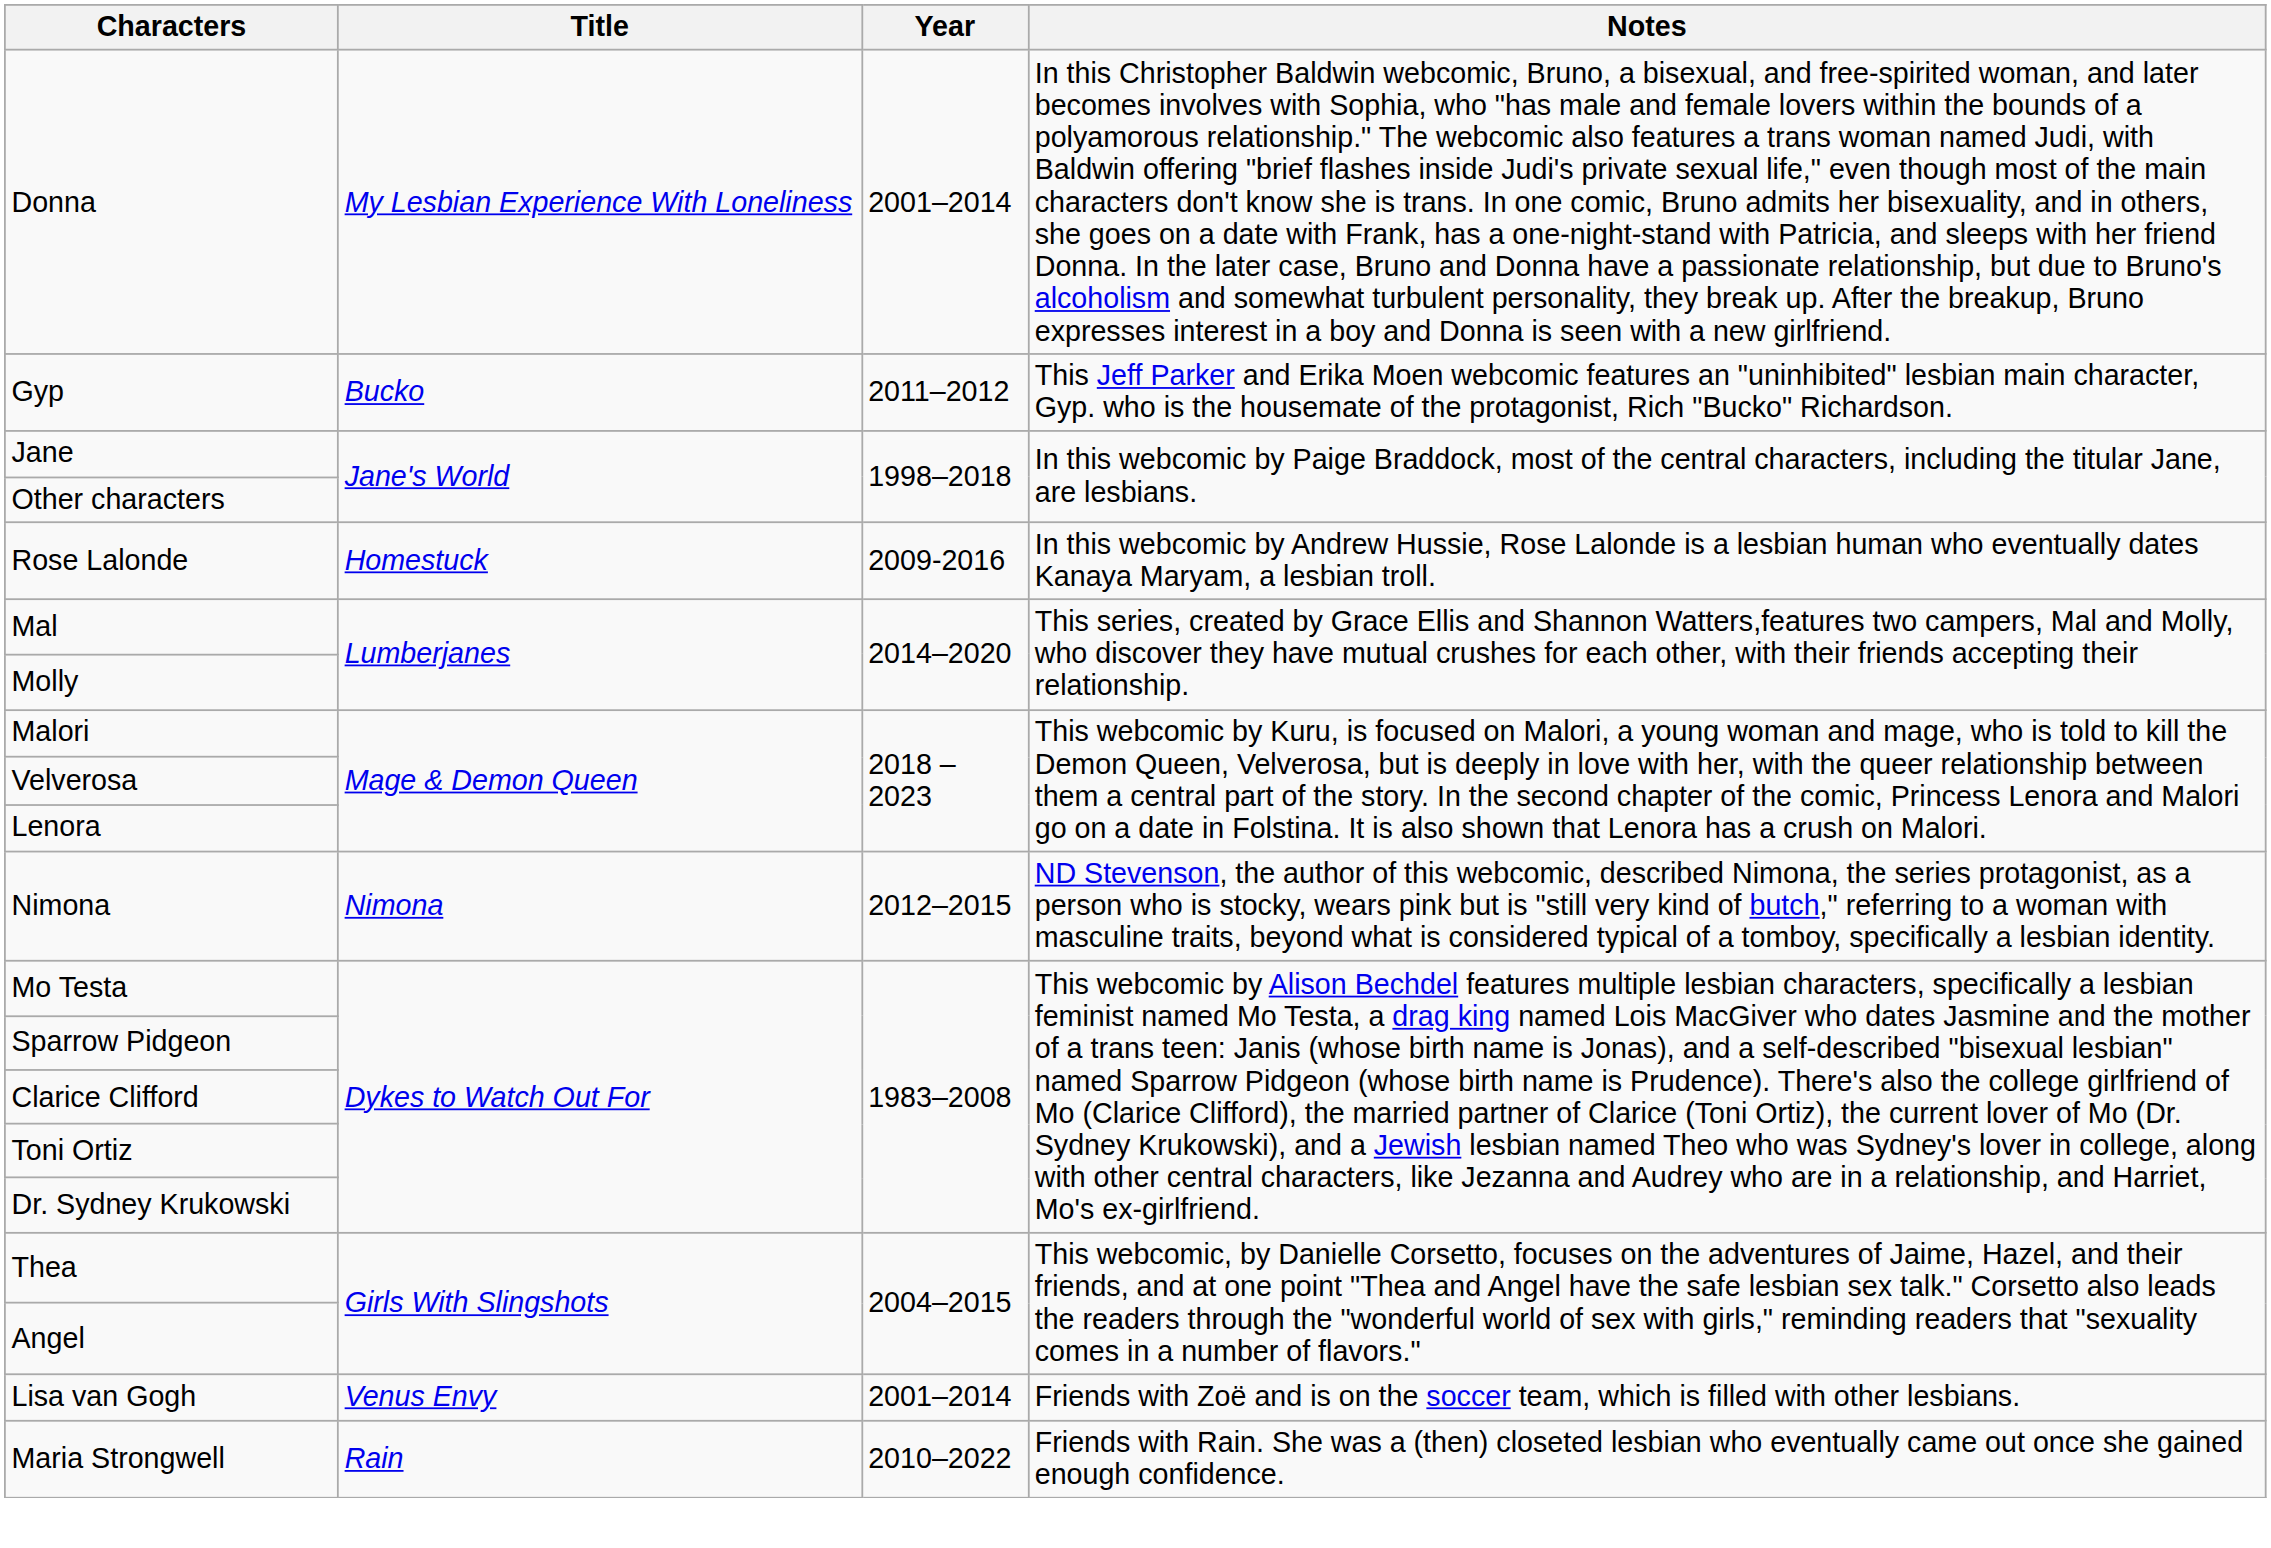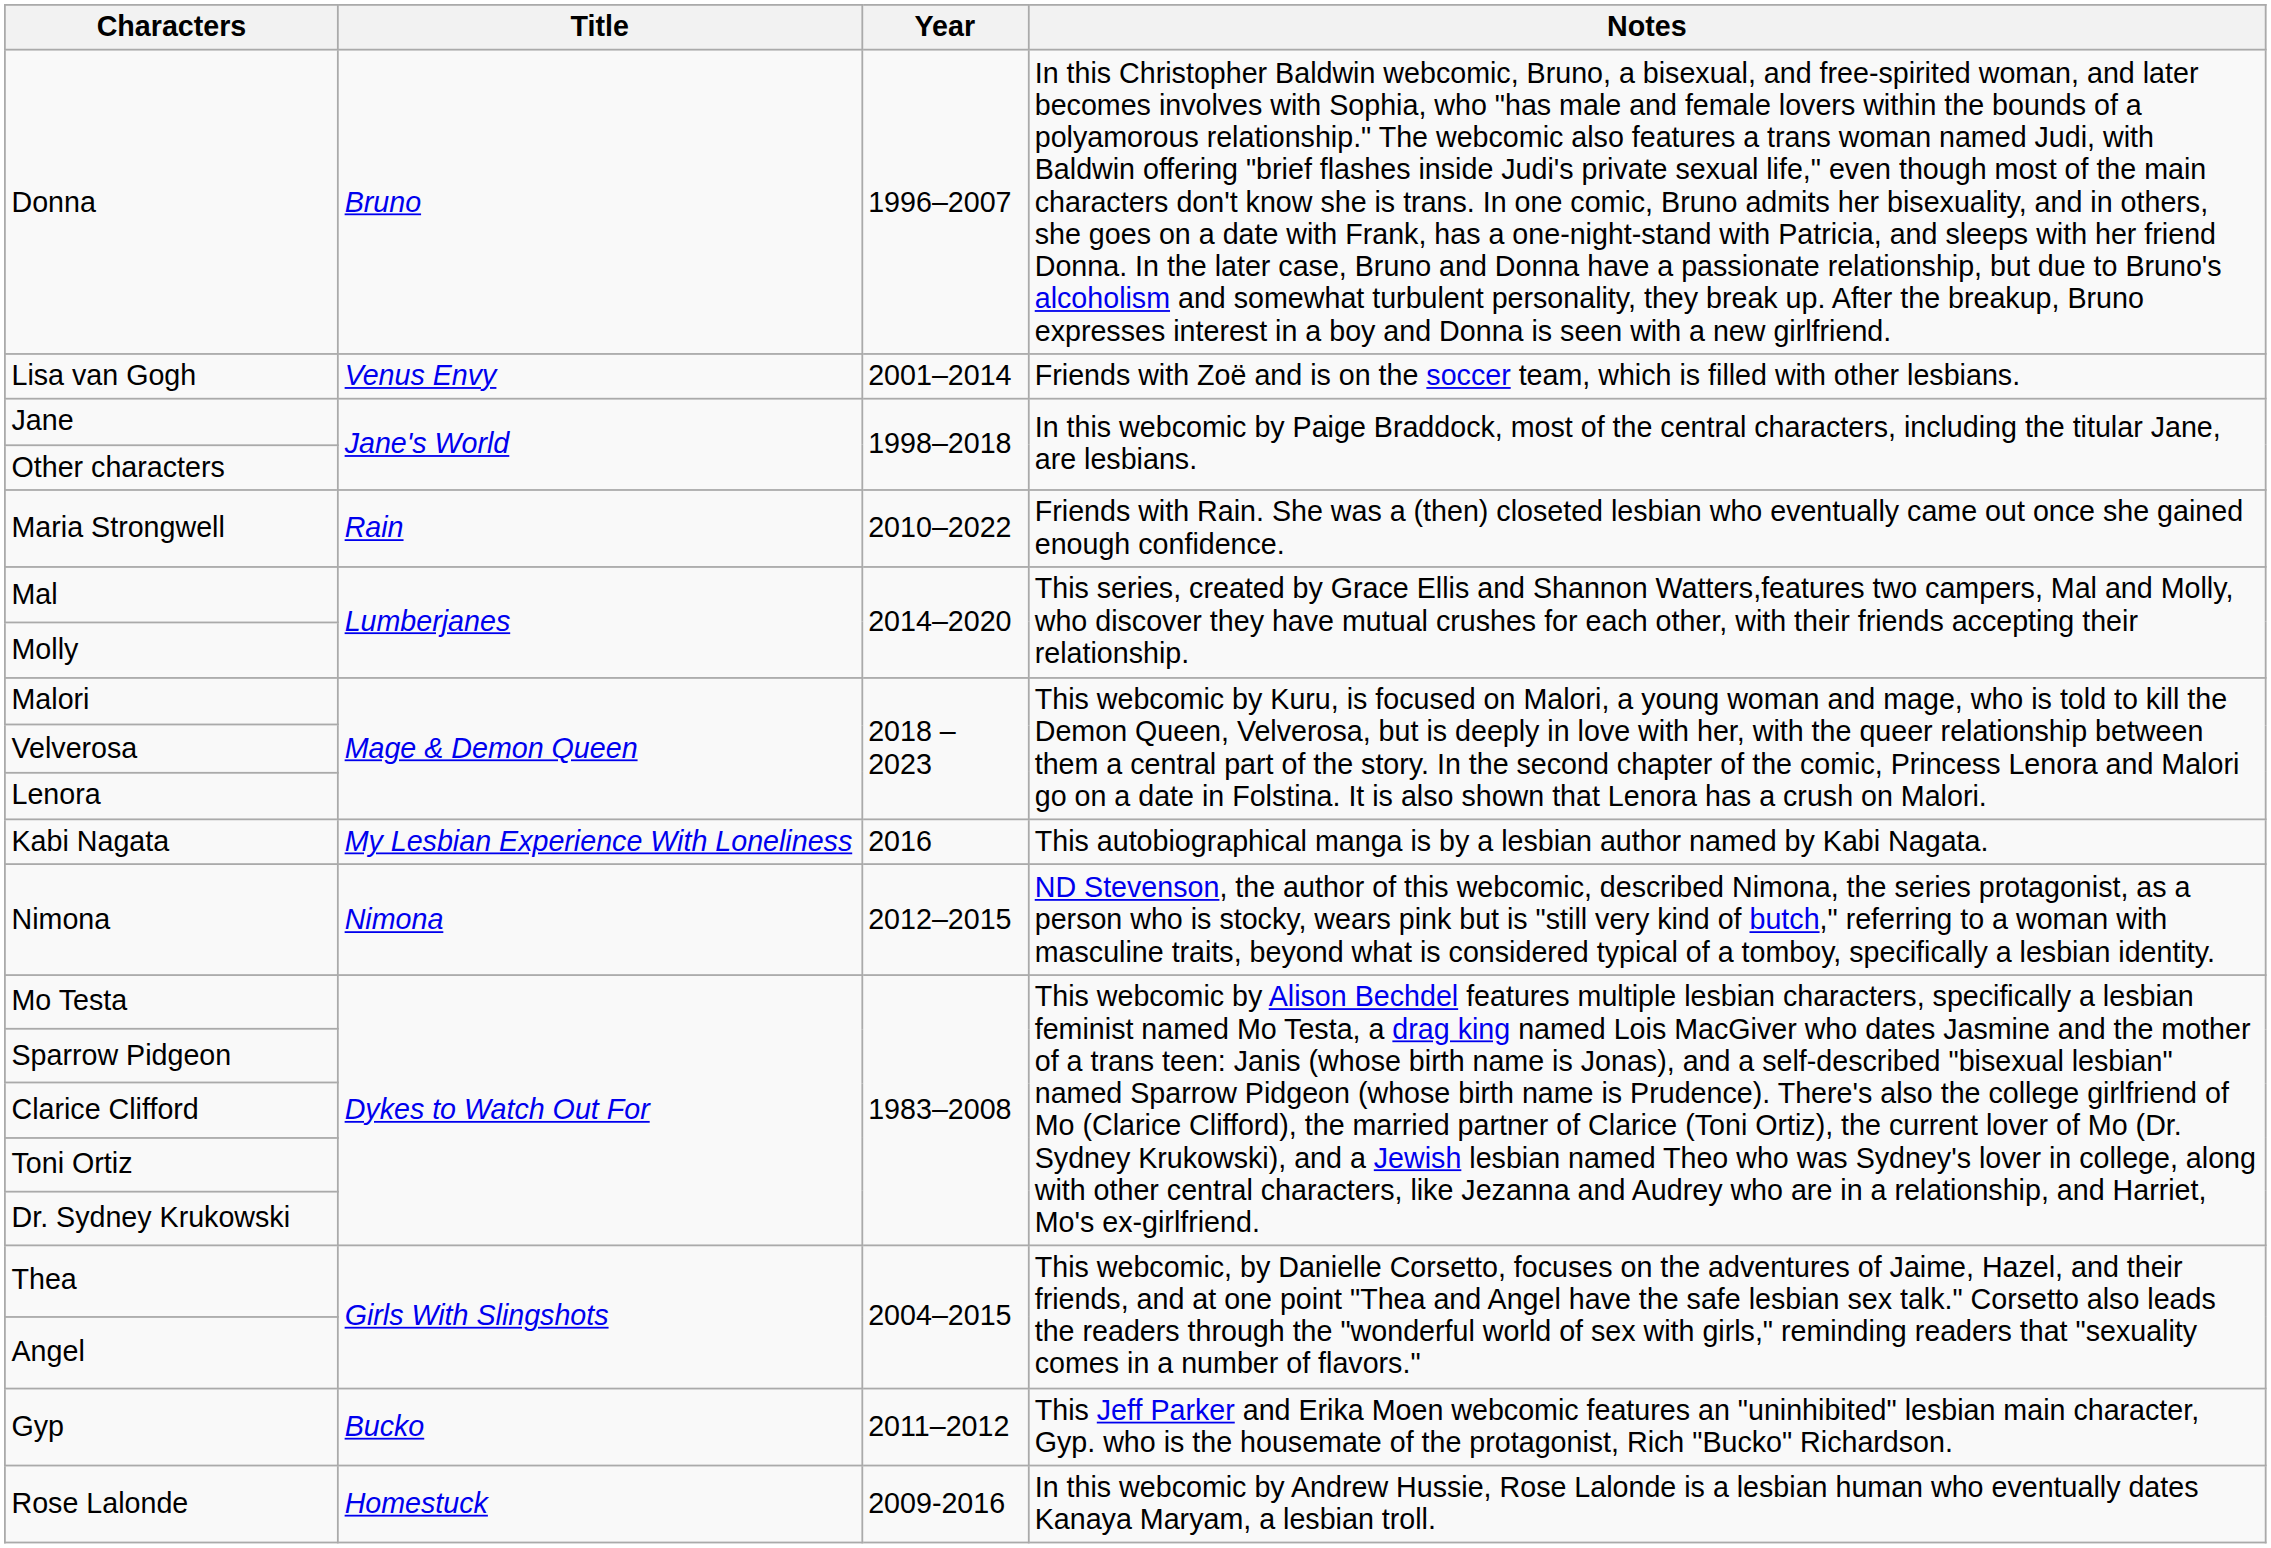(598, 201) My Lesbian Experience With Loneliness -> (383, 201) Bruno
(940, 201) 2001–2014 -> (940, 201) 1996–2007
rows swapped: (38, 391) <-> (104, 1396)
rows swapped: (100, 560) <-> (118, 1458)
+ row: (90, 841)
